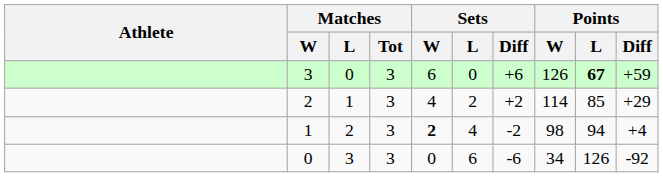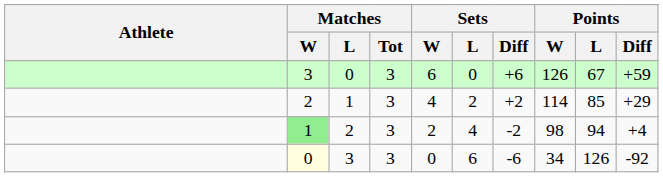(596, 74) bold -> (596, 74) normal
(308, 130) no background -> (308, 130) lightgreen background
(432, 130) bold -> (432, 130) normal
(308, 158) no background -> (308, 158) lightyellow background
